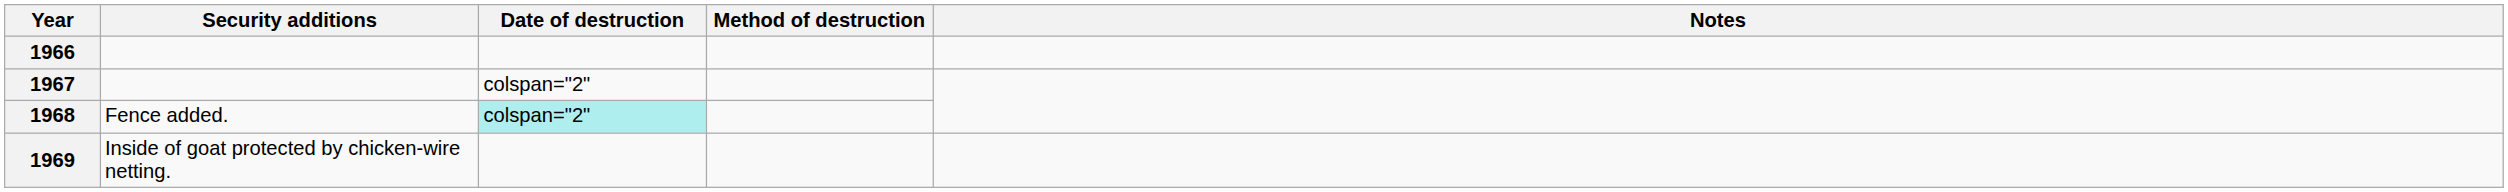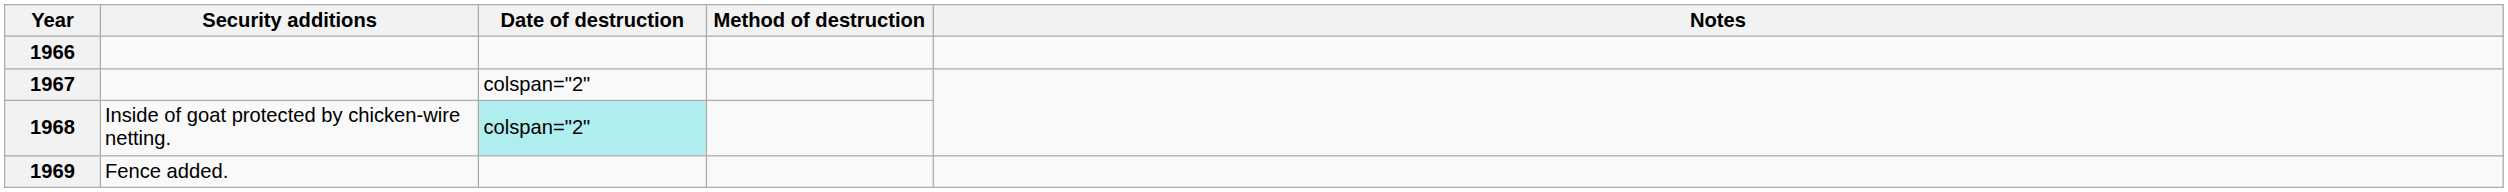(167, 116) Fence added. -> (283, 127) Inside of goat protected by chicken-wire netting.
(283, 159) Inside of goat protected by chicken-wire netting. -> (167, 171) Fence added.
